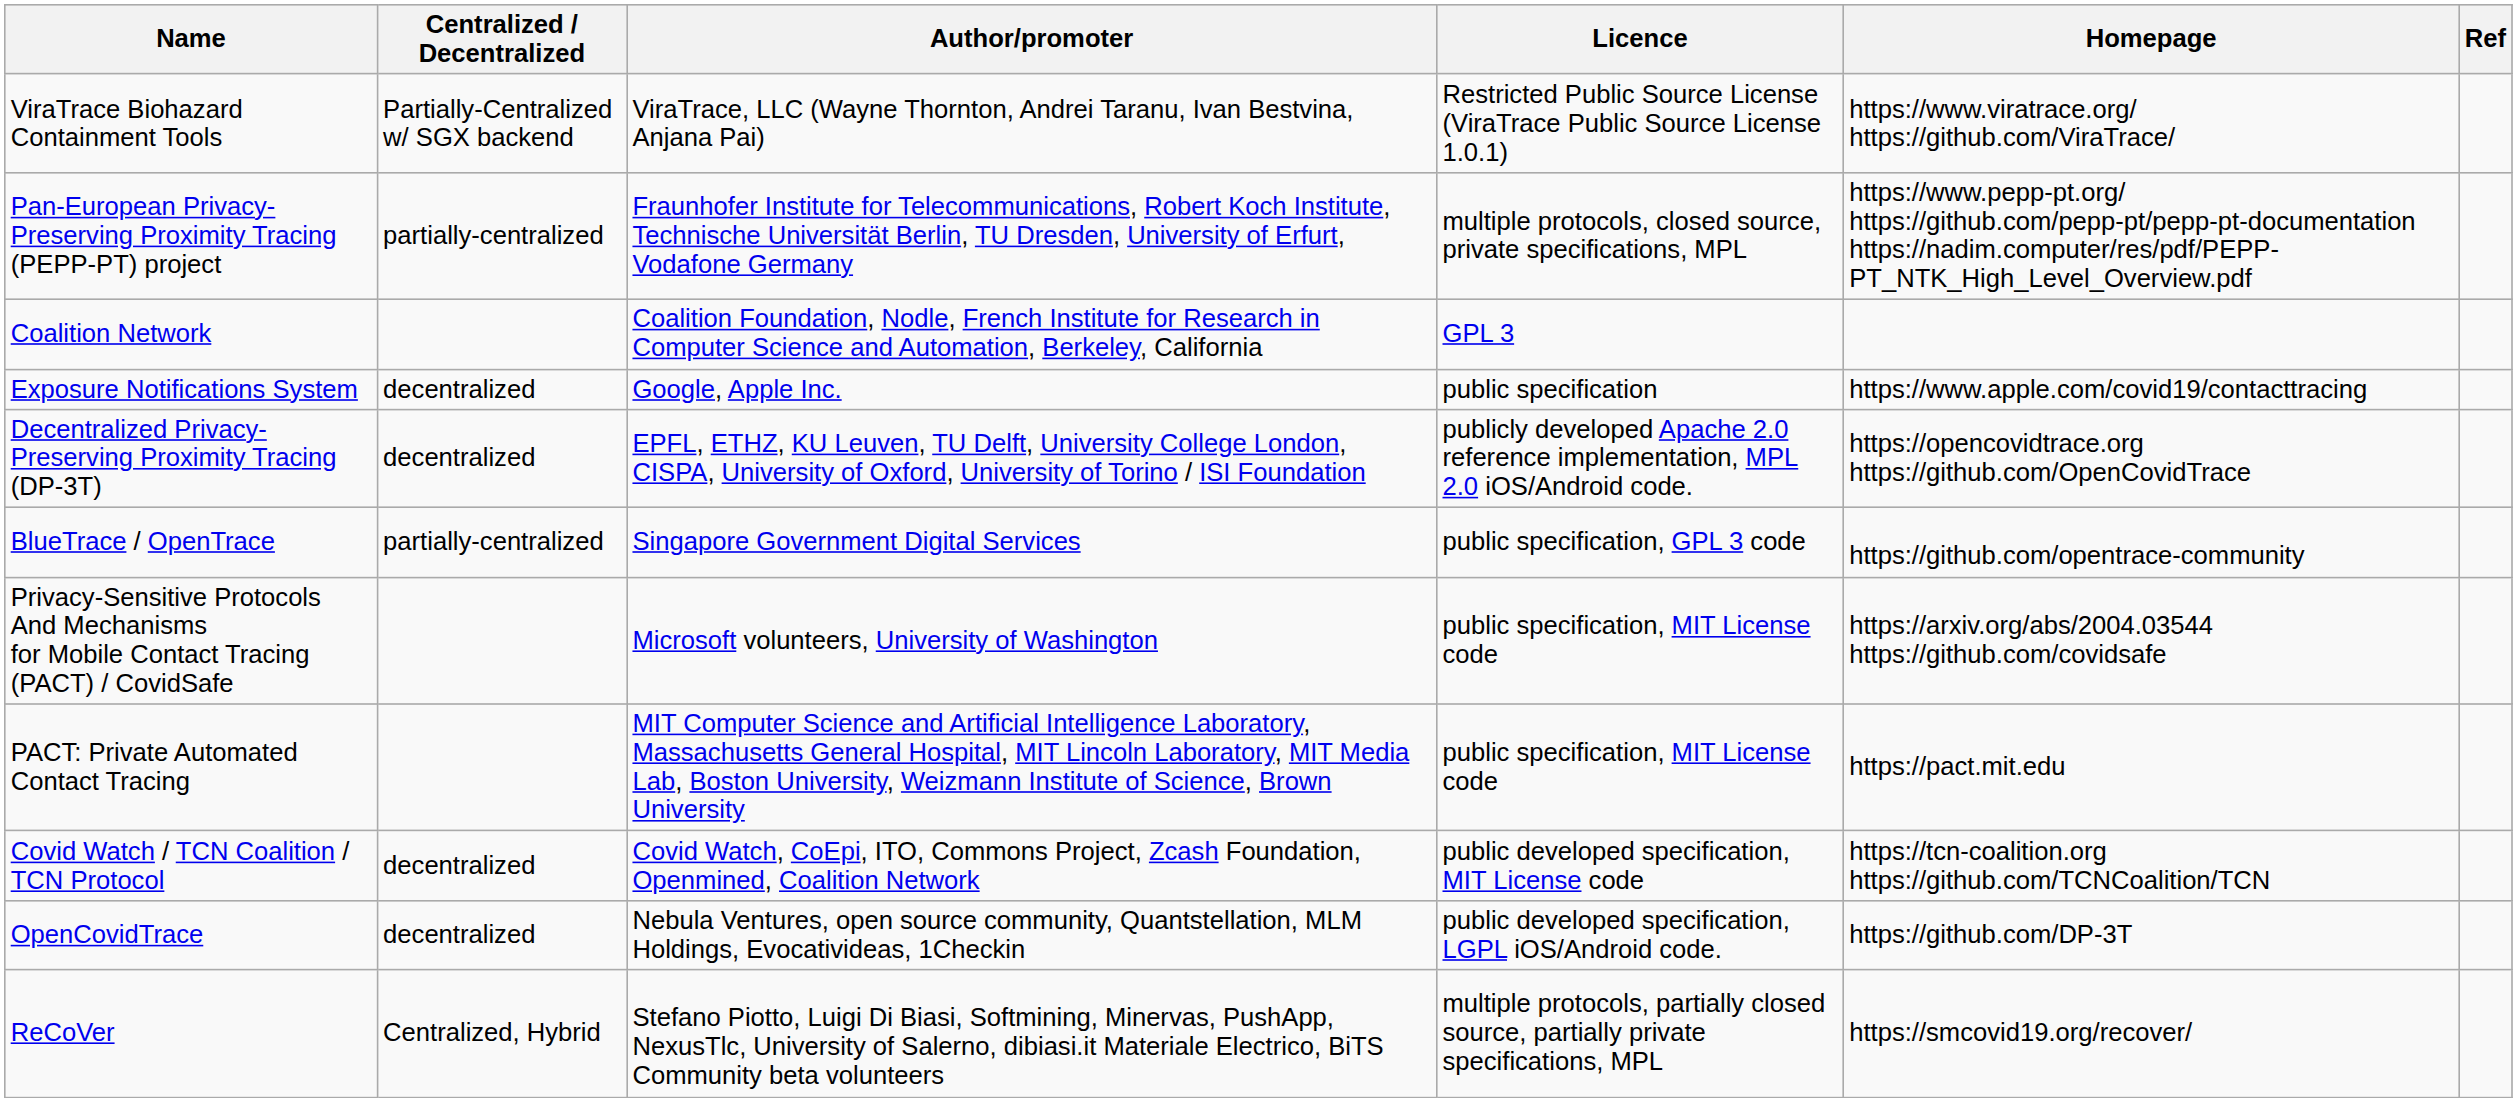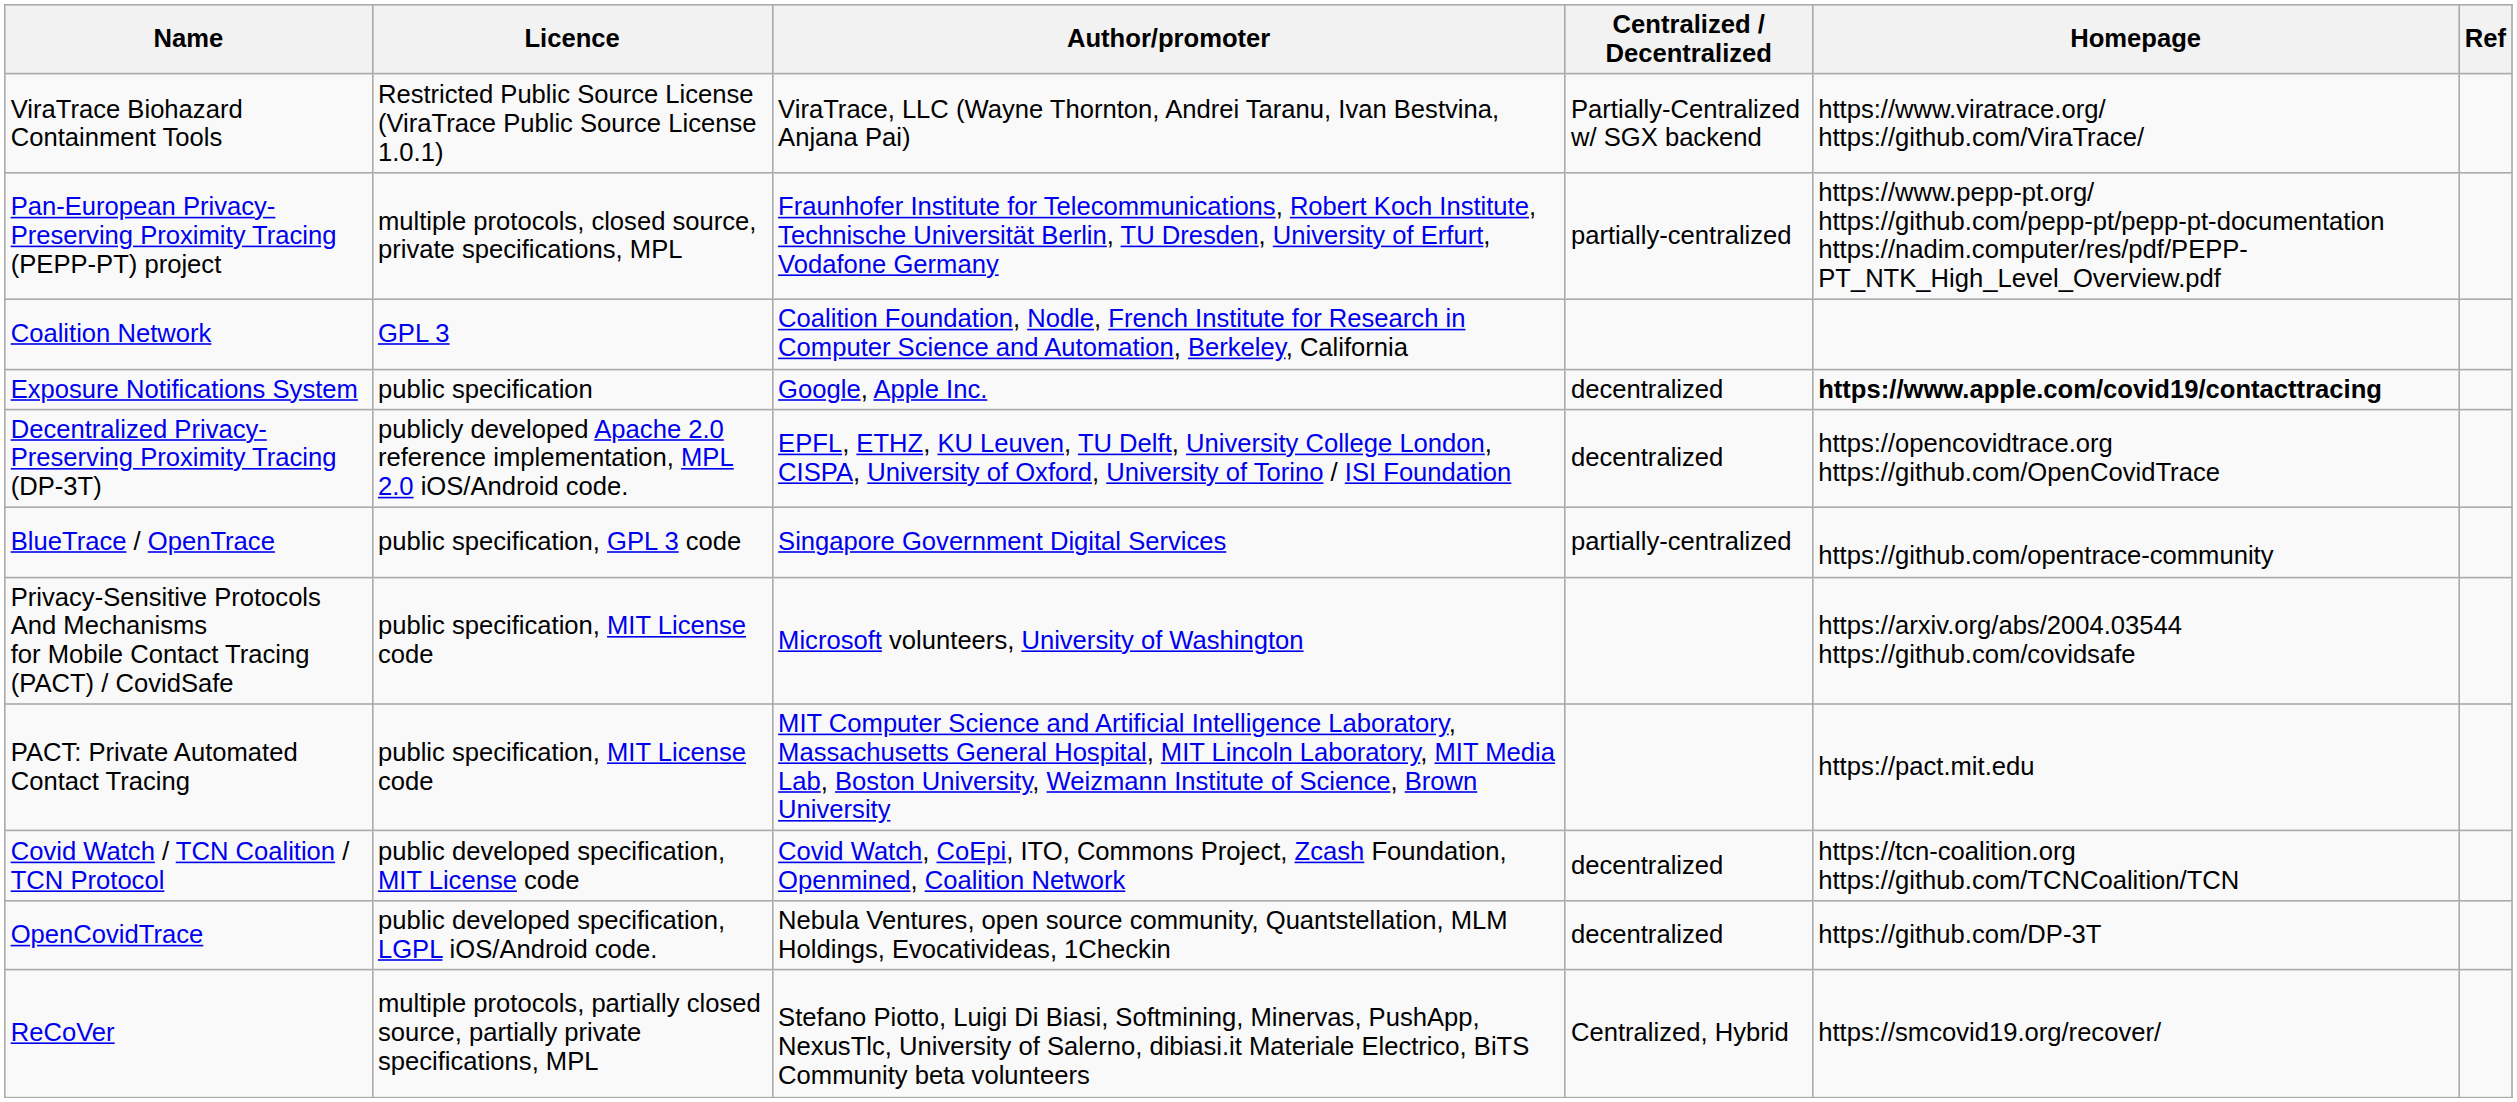columns swapped: (502, 39) <-> (1640, 39)
(2108, 388) normal -> (2100, 388) bold
